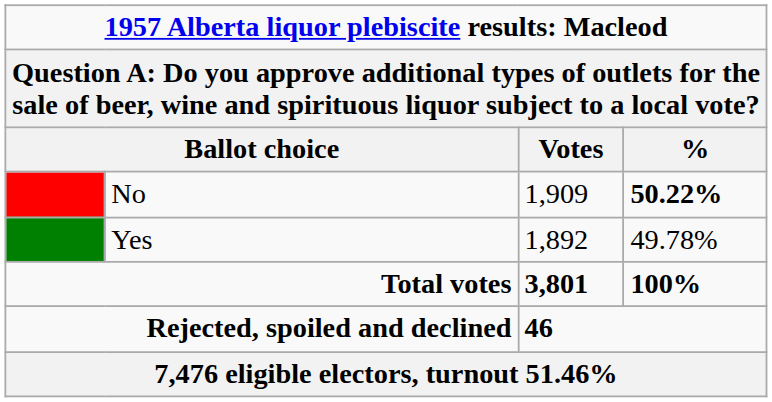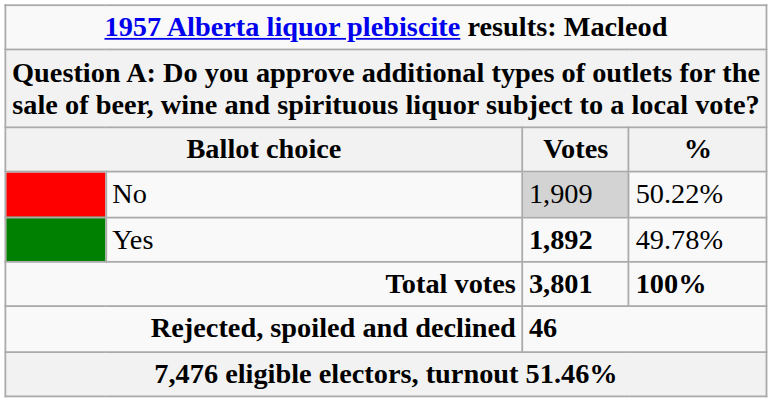(556, 193) no background -> (561, 193) lightgrey background
(676, 193) bold -> (679, 193) normal
(556, 238) normal -> (561, 238) bold
